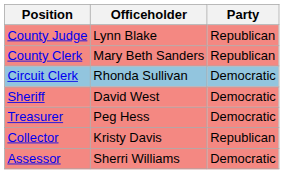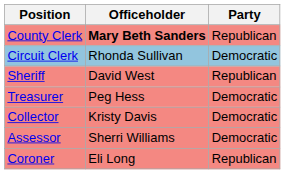- row: (47, 35)
(149, 55) normal -> (147, 35) bold
(243, 96) Democratic -> (244, 76) Republican
(243, 138) Republican -> (244, 117) Democratic
+ row: (31, 158)
